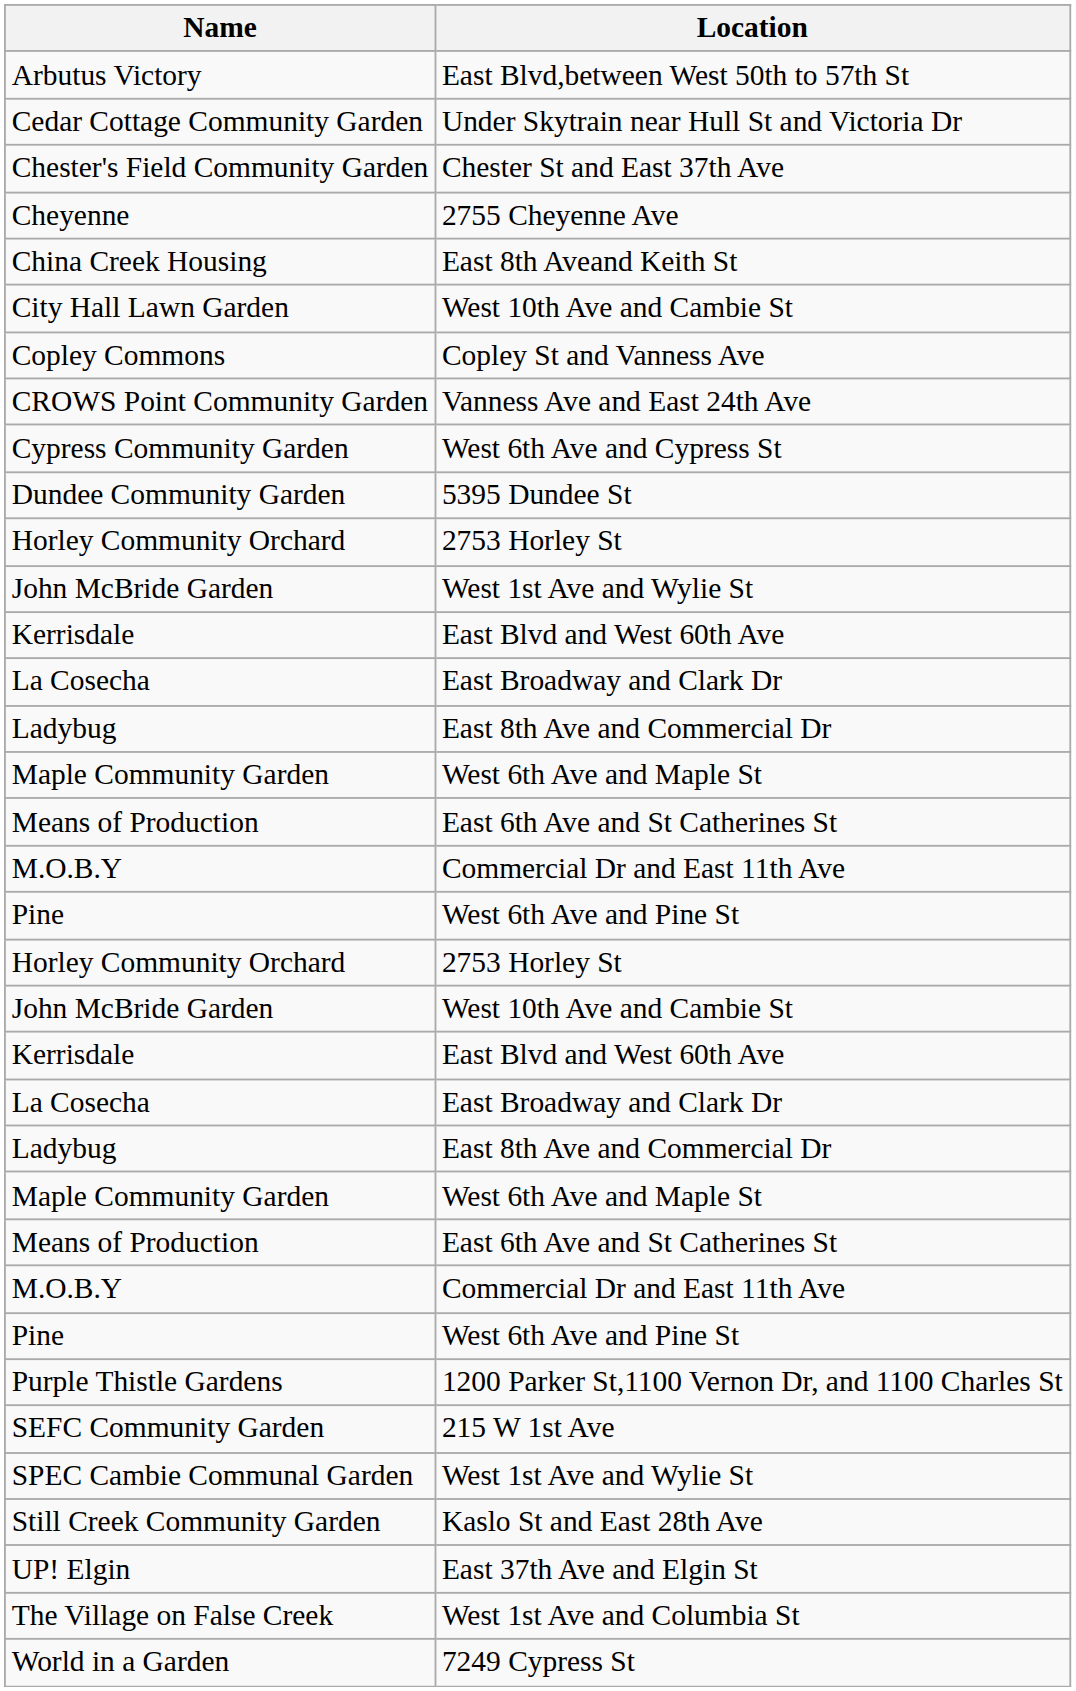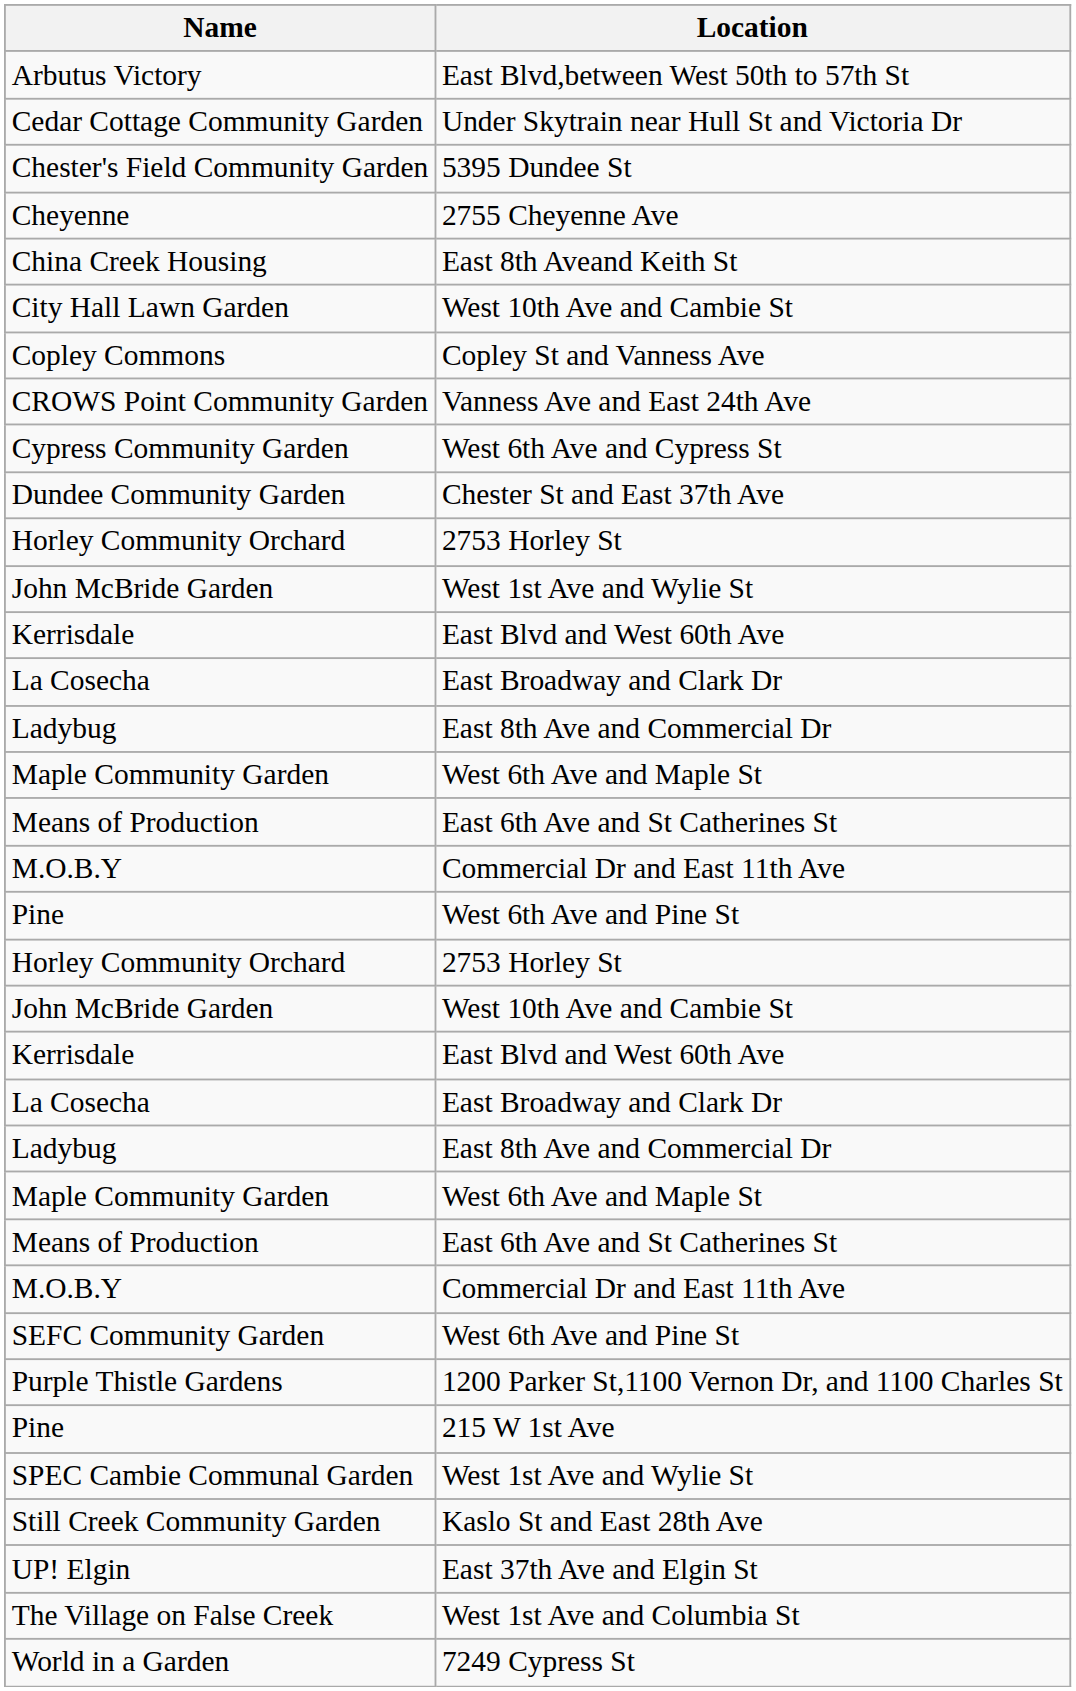(613, 167) Chester St and East 37th Ave -> (537, 167) 5395 Dundee St
(537, 494) 5395 Dundee St -> (613, 494) Chester St and East 37th Ave
(38, 1335) Pine -> (168, 1335) SEFC Community Garden
(168, 1428) SEFC Community Garden -> (38, 1428) Pine
